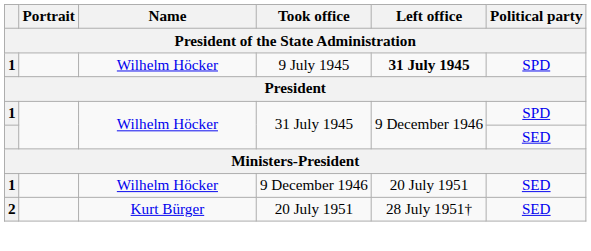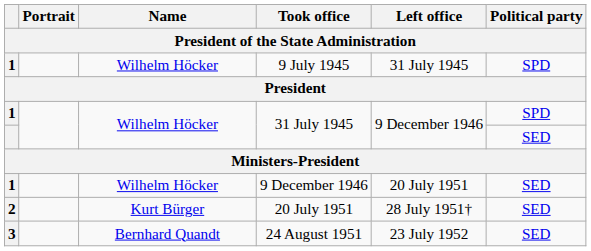(429, 64) bold -> (429, 64) normal
+ row: (12, 233)
